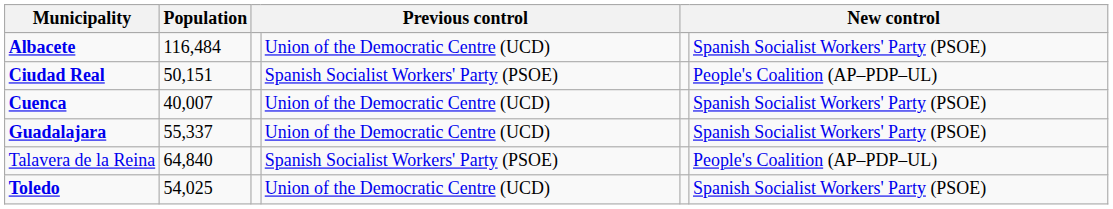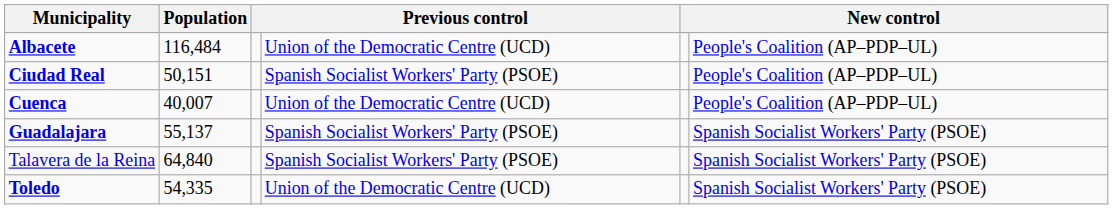(840, 47) Spanish Socialist Workers' Party (PSOE) -> (815, 47) People's Coalition (AP–PDP–UL)
(840, 103) Spanish Socialist Workers' Party (PSOE) -> (815, 103) People's Coalition (AP–PDP–UL)
(188, 132) 55,337 -> (188, 132) 55,137
(407, 132) Union of the Democratic Centre (UCD) -> (411, 132) Spanish Socialist Workers' Party (PSOE)
(815, 160) People's Coalition (AP–PDP–UL) -> (840, 160) Spanish Socialist Workers' Party (PSOE)
(188, 189) 54,025 -> (188, 189) 54,335
